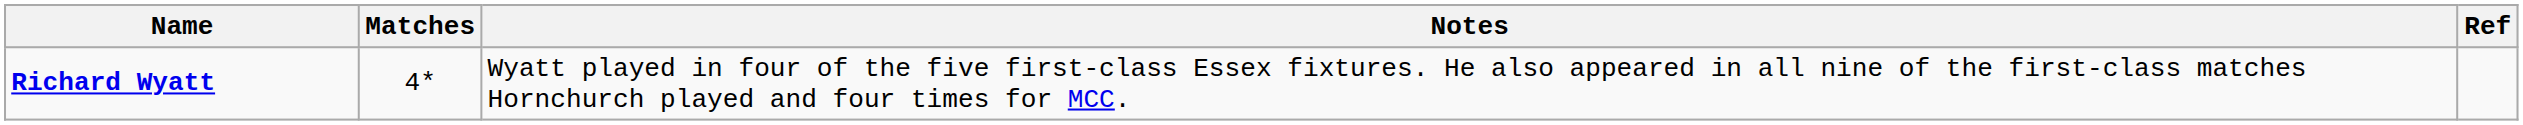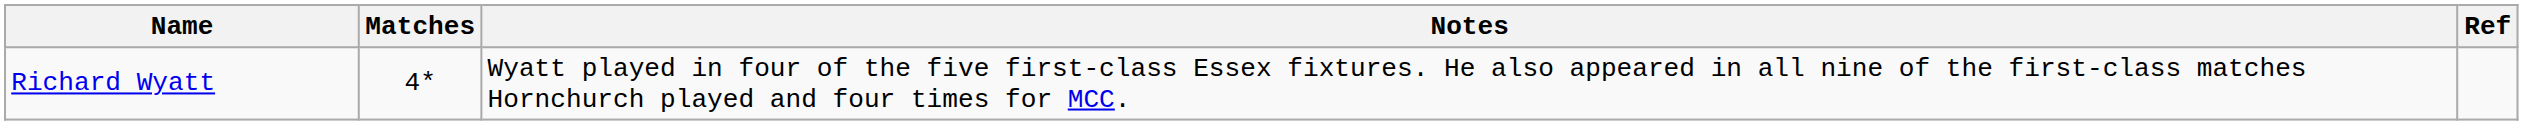(113, 84) bold -> (113, 84) normal
